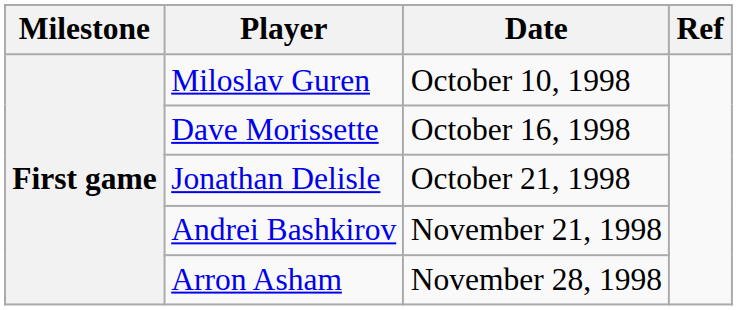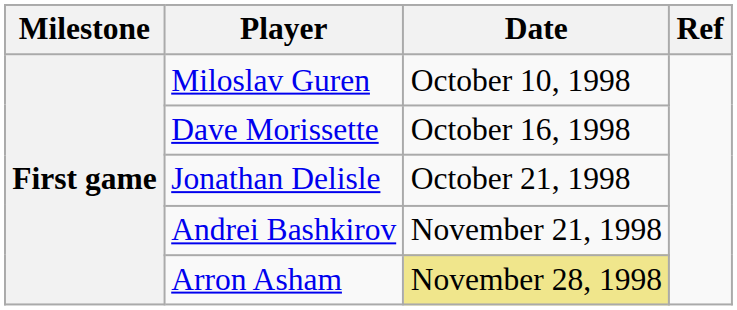(536, 279) no background -> (536, 279) khaki background
